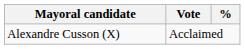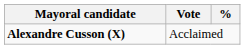(63, 34) normal -> (66, 34) bold
